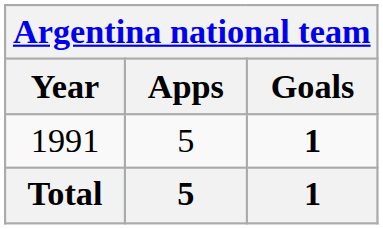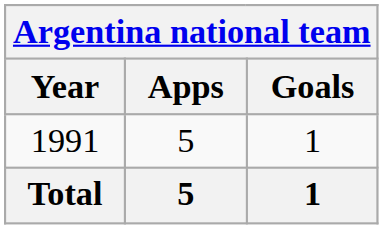(313, 140) bold -> (313, 140) normal
